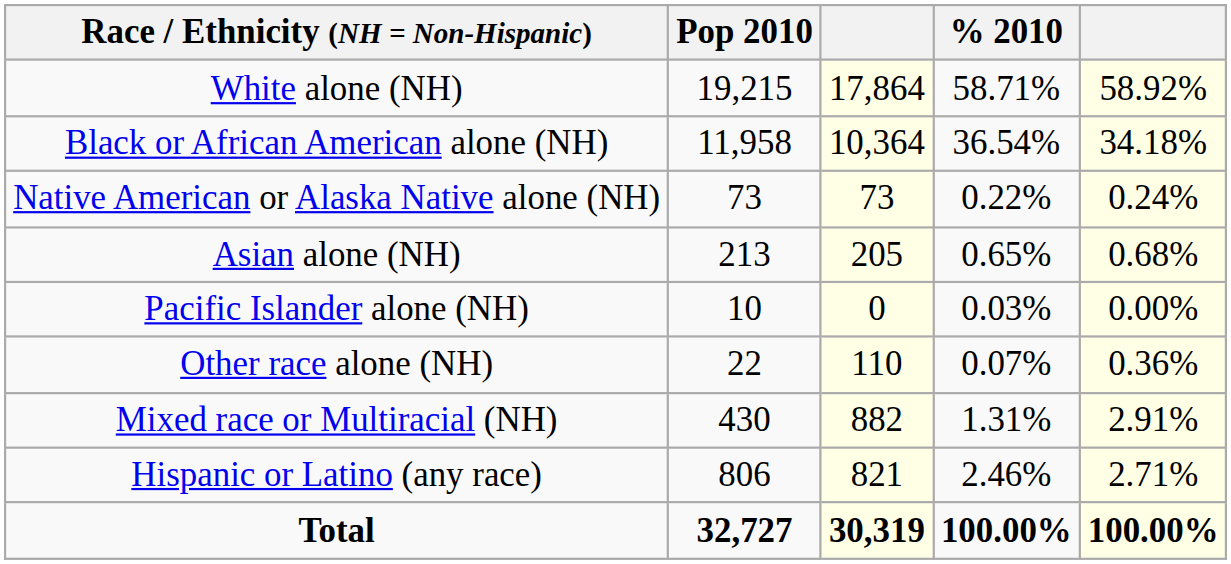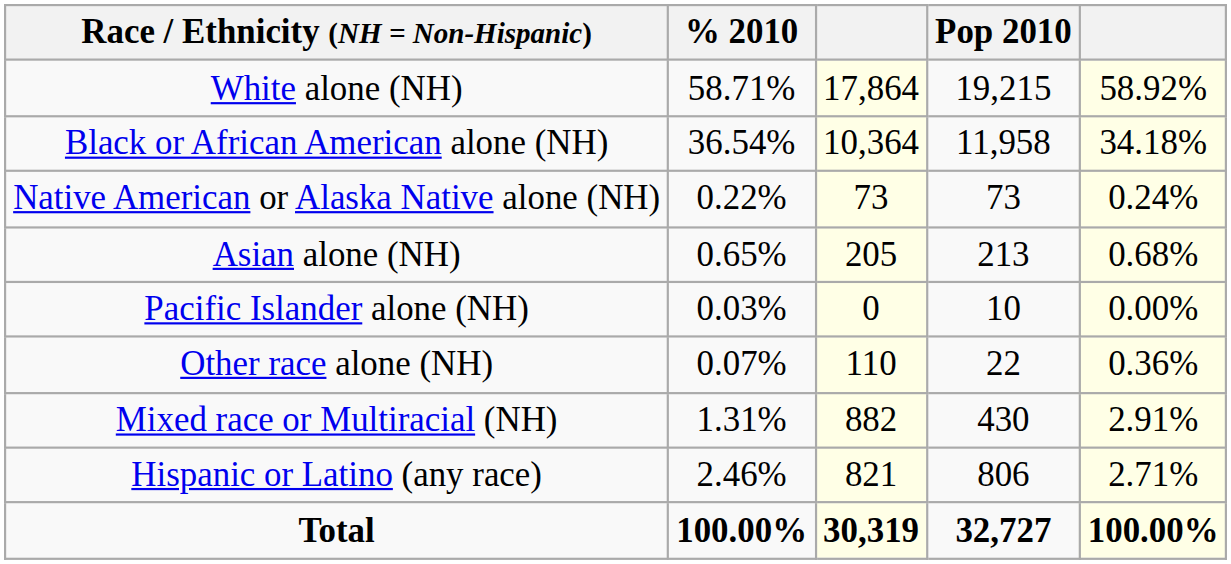columns swapped: (745, 32) <-> (1006, 32)
